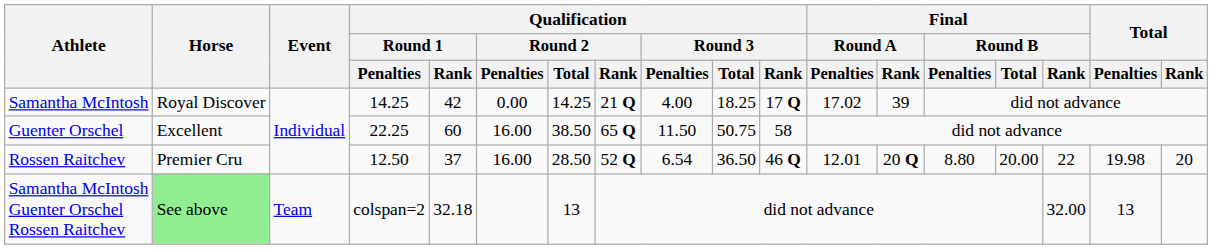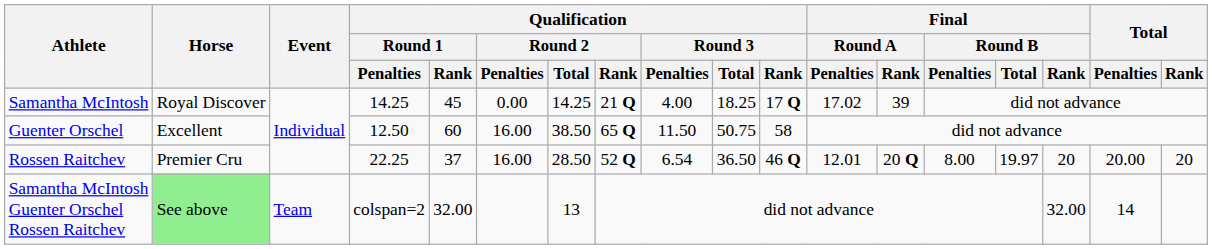(453, 102) 42 -> (453, 102) 45
(389, 131) 22.25 -> (389, 131) 12.50
(389, 159) 12.50 -> (389, 159) 22.25
(960, 159) 8.80 -> (960, 159) 8.00
(1019, 159) 20.00 -> (1019, 159) 19.97
(1066, 159) 22 -> (1066, 159) 20
(1125, 159) 19.98 -> (1125, 159) 20.00
(453, 209) 32.18 -> (453, 209) 32.00
(1125, 209) 13 -> (1125, 209) 14
